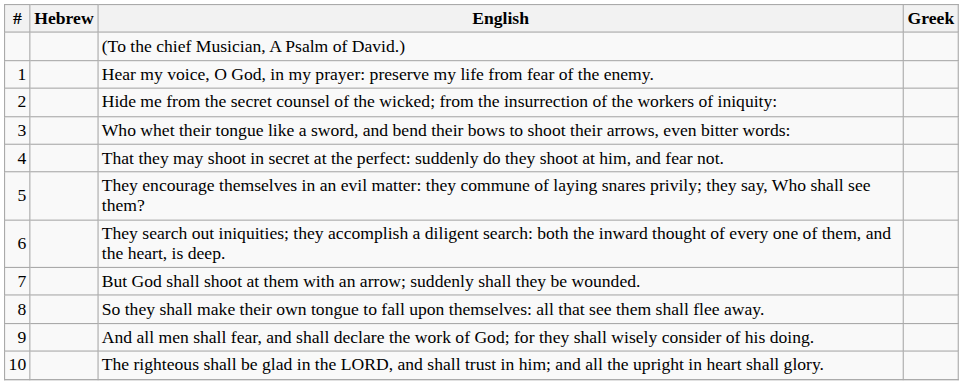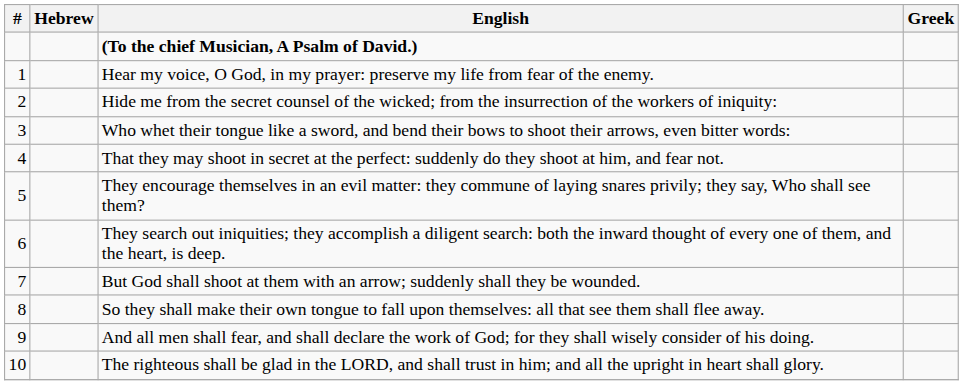(253, 46) normal -> (260, 46) bold
